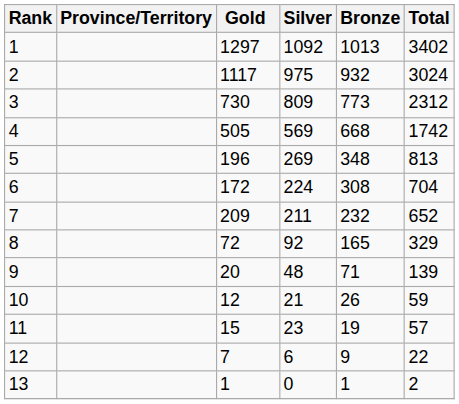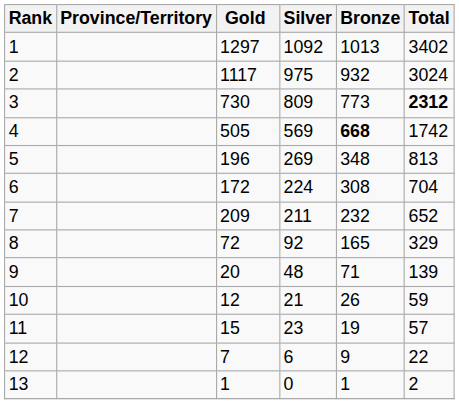(428, 103) normal -> (428, 103) bold
(355, 131) normal -> (355, 131) bold
